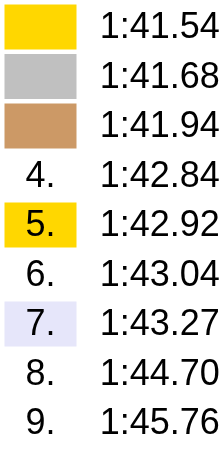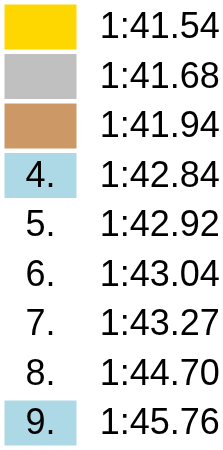(40, 174) no background -> (40, 174) lightblue background
(40, 224) gold background -> (40, 224) no background
(40, 323) lavender background -> (40, 323) no background
(40, 422) no background -> (40, 422) lightblue background
